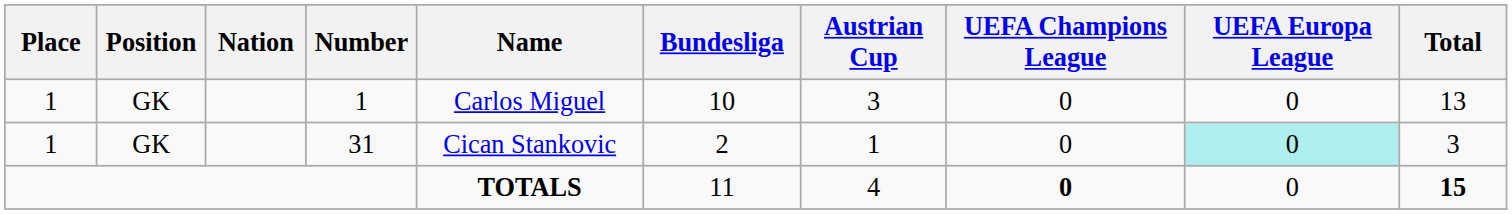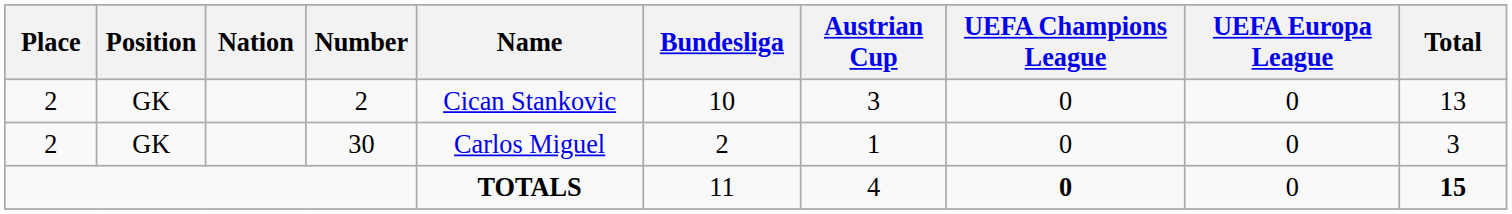(51, 100) 1 -> (51, 100) 2
(361, 100) 1 -> (361, 100) 2
(530, 100) Carlos Miguel -> (530, 100) Cican Stankovic
(51, 144) 1 -> (51, 144) 2
(361, 144) 31 -> (361, 144) 30
(530, 144) Cican Stankovic -> (530, 144) Carlos Miguel
(1292, 144) paleturquoise background -> (1292, 144) no background
